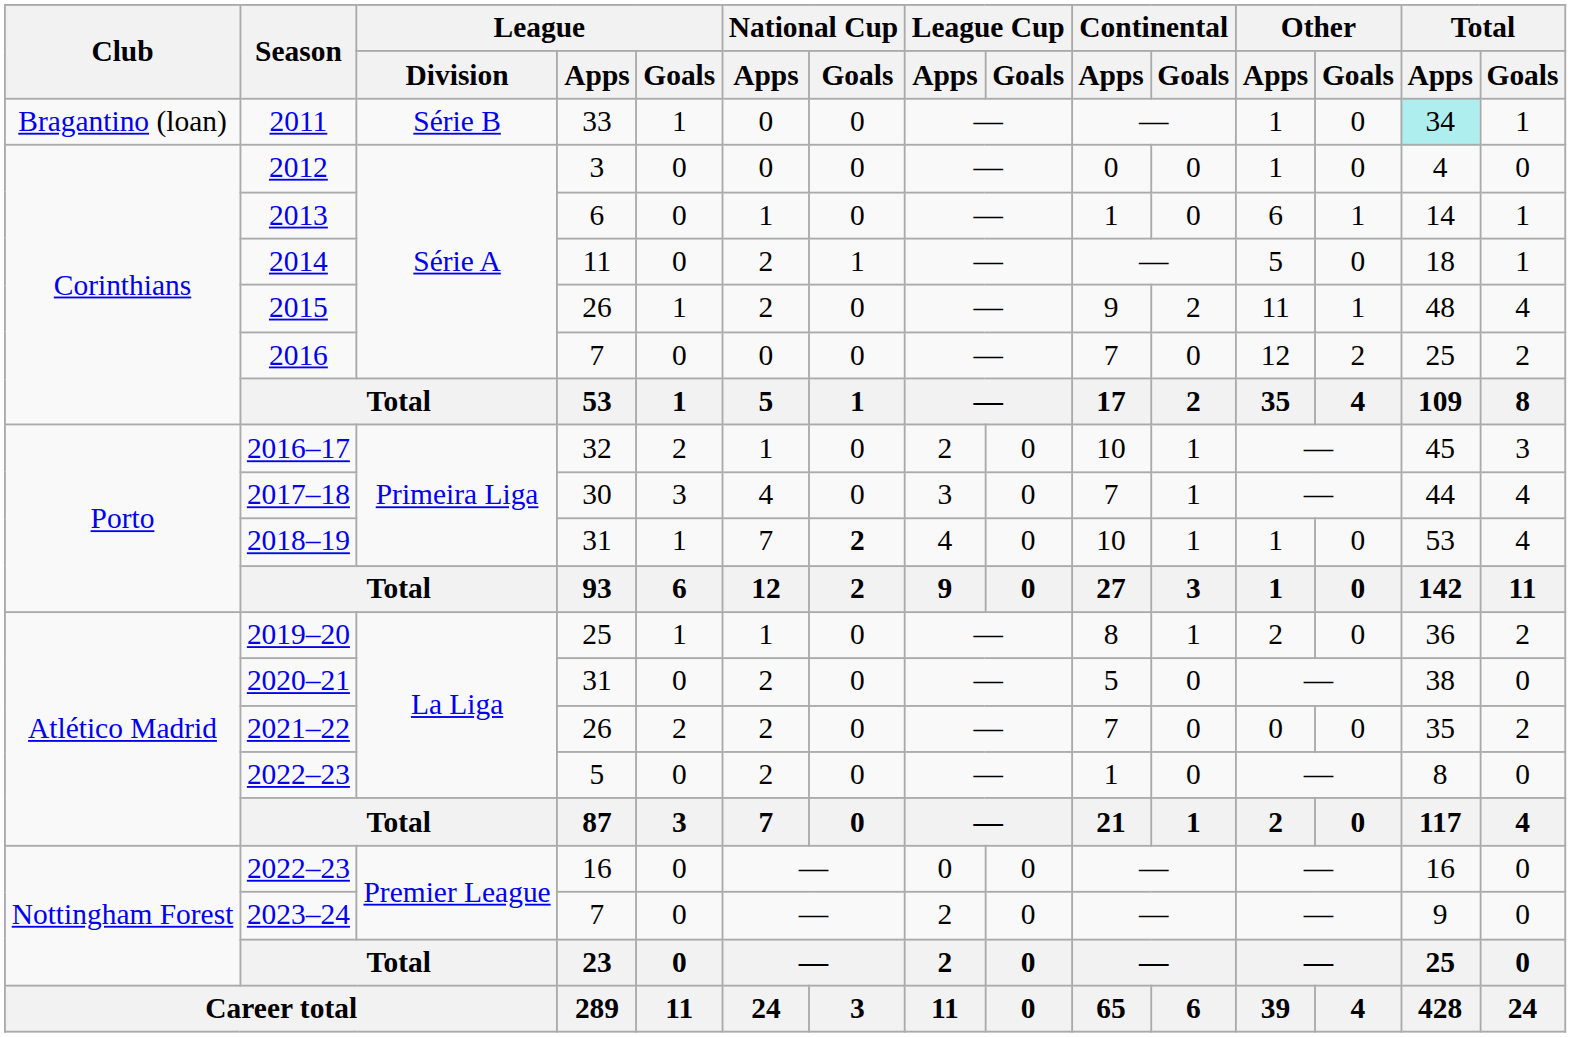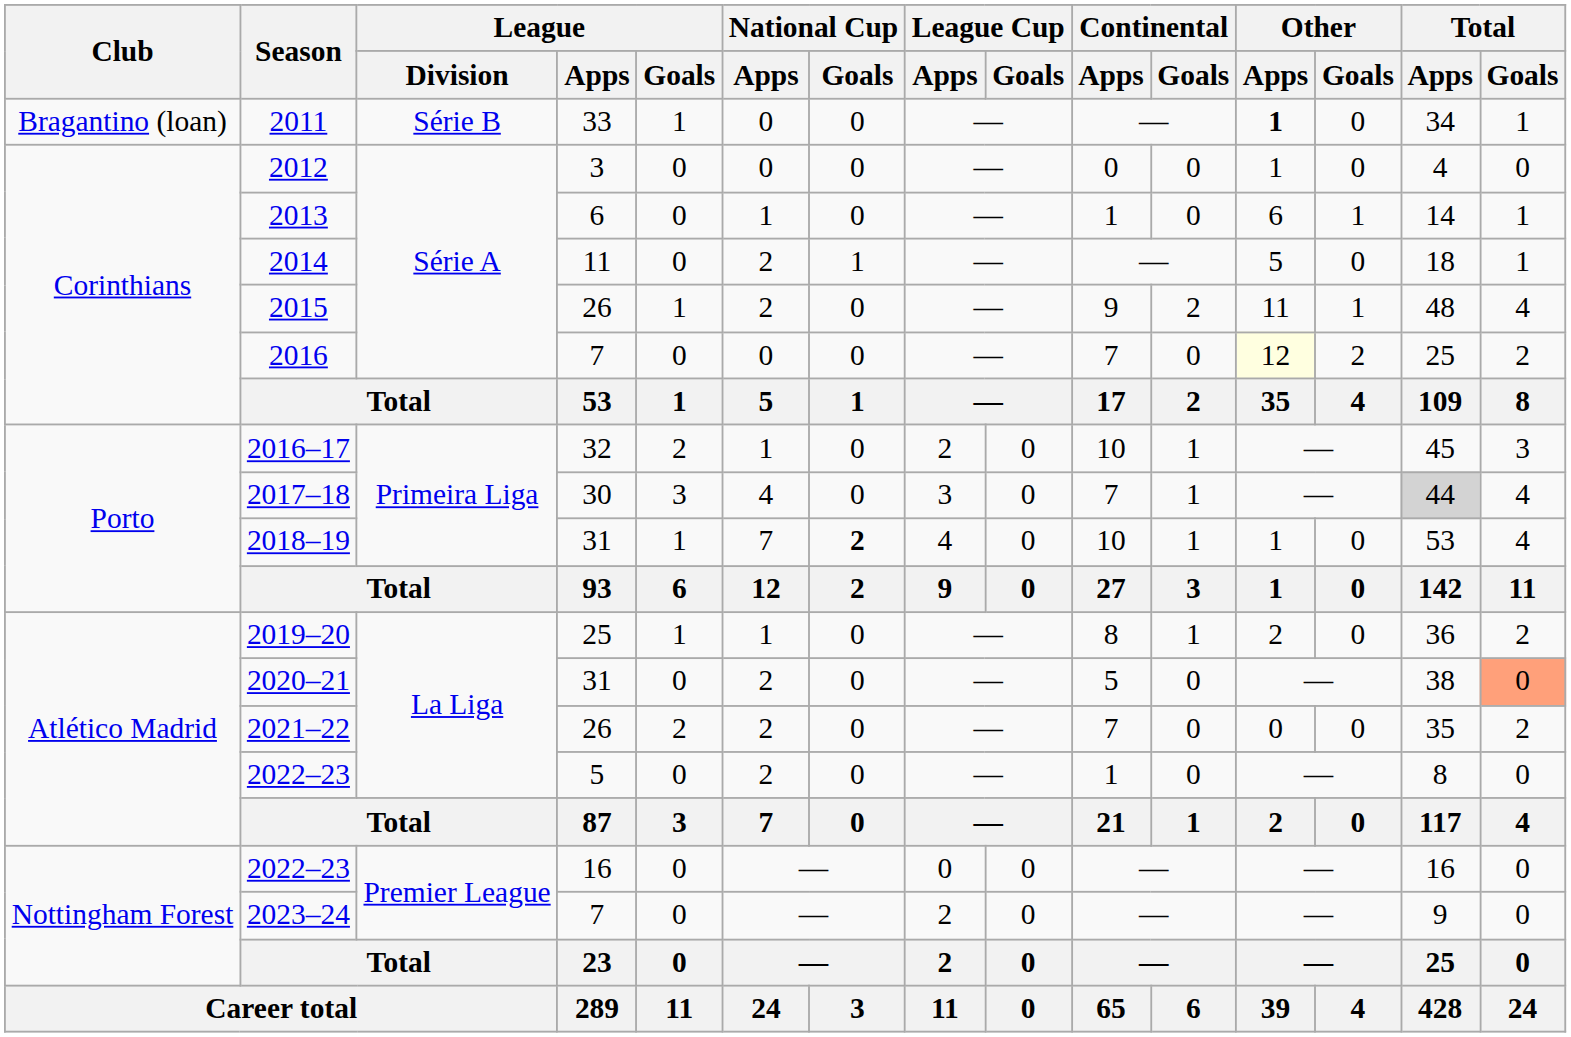(1276, 121) normal -> (1276, 121) bold
(1440, 121) paleturquoise background -> (1440, 121) no background
(1276, 354) no background -> (1276, 354) lightyellow background
(1440, 494) no background -> (1440, 494) lightgrey background
(1522, 681) no background -> (1522, 681) lightsalmon background
